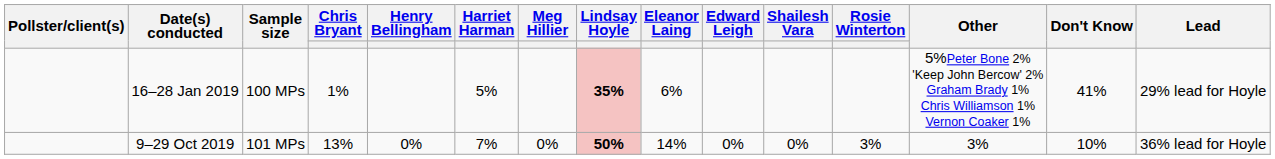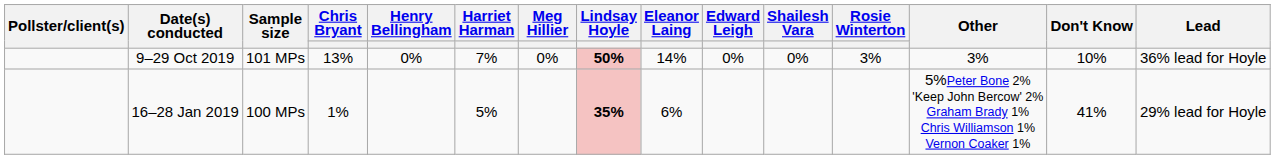rows swapped: (185, 144) <-> (185, 91)
